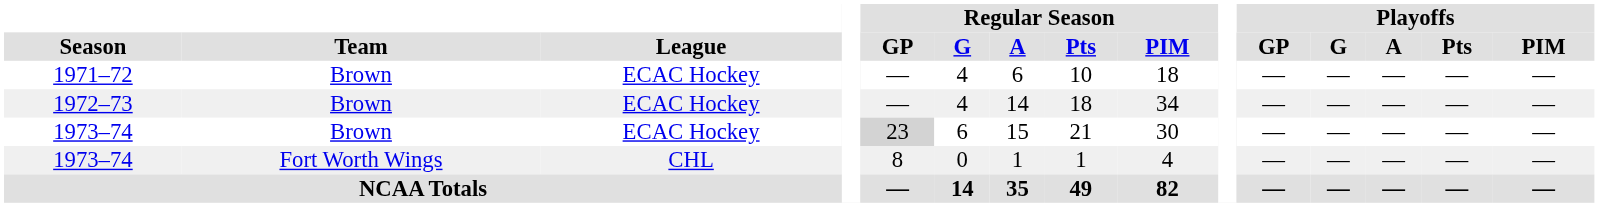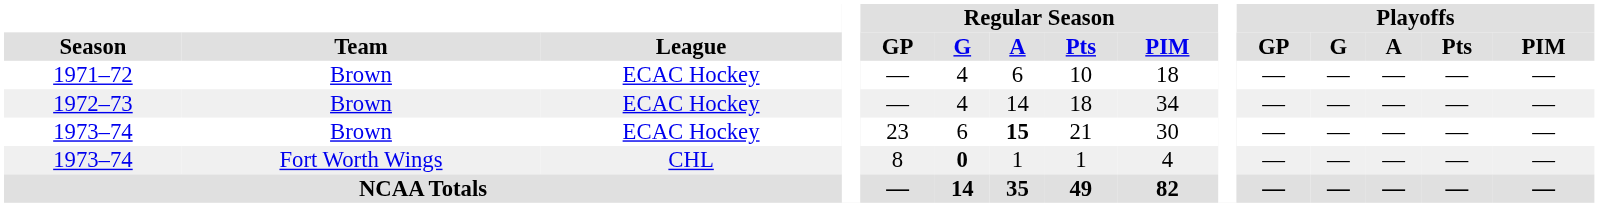(898, 131) lightgrey background -> (898, 131) no background
(1017, 131) normal -> (1017, 131) bold
(962, 159) normal -> (962, 159) bold
